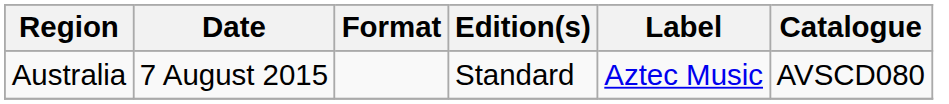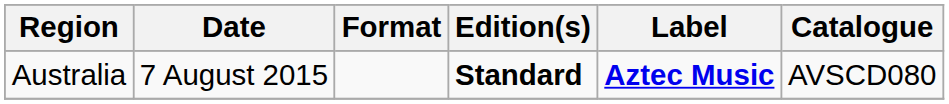(515, 74) normal -> (519, 74) bold
(684, 74) normal -> (689, 74) bold
